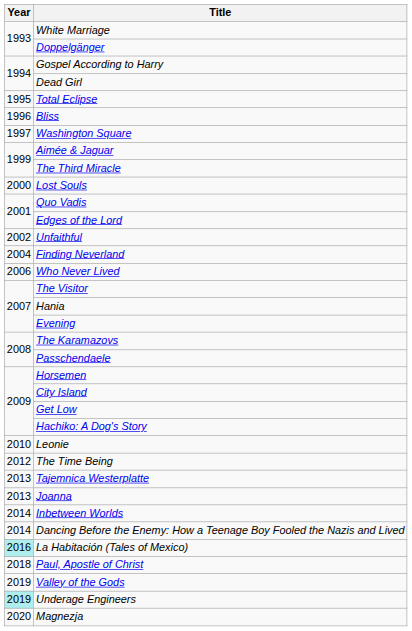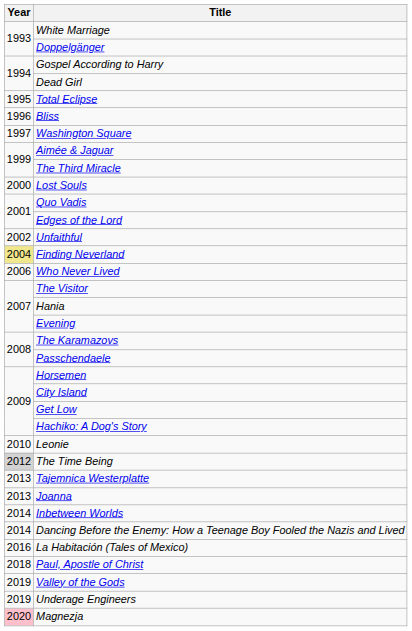(19, 254) no background -> (19, 254) khaki background
(19, 461) no background -> (19, 461) lightgrey background
(19, 548) paleturquoise background -> (19, 548) no background
(19, 599) paleturquoise background -> (19, 599) no background
(19, 617) no background -> (19, 617) pink background
